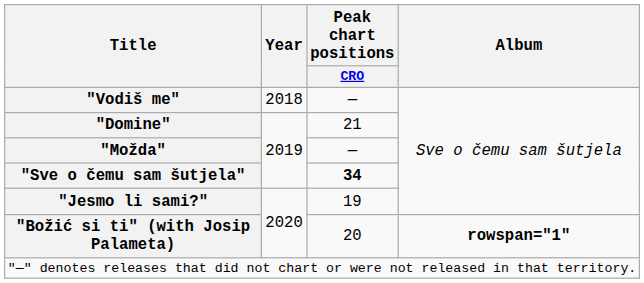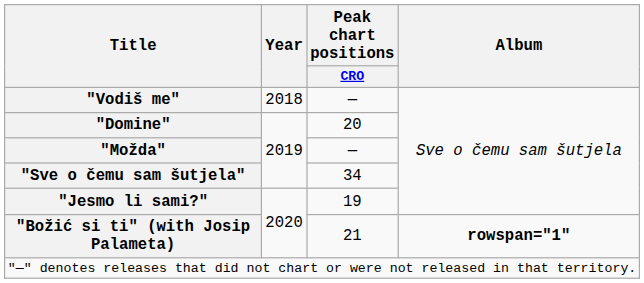(352, 125) 21 -> (352, 125) 20
(352, 176) bold -> (352, 176) normal
(352, 236) 20 -> (352, 236) 21
